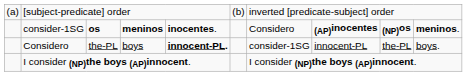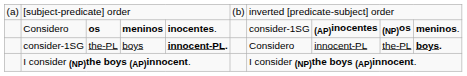(54, 29) consider-1SG -> (46, 29) Considero
(272, 29) Considero -> (279, 29) consider-1SG
(46, 45) Considero -> (54, 45) consider-1SG
(279, 45) consider-1SG -> (272, 45) Considero
(428, 45) normal -> (429, 45) bold
